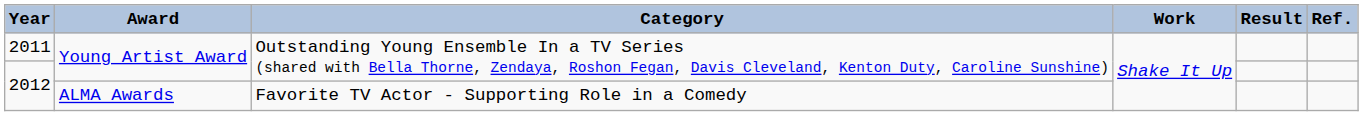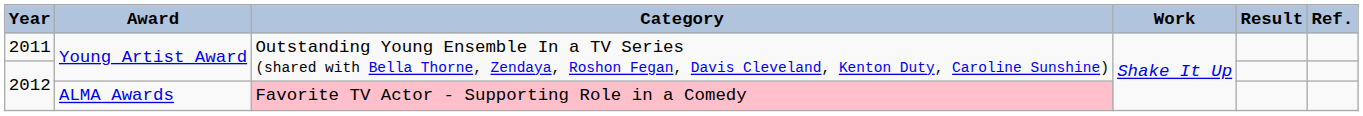(501, 96) no background -> (501, 96) pink background
